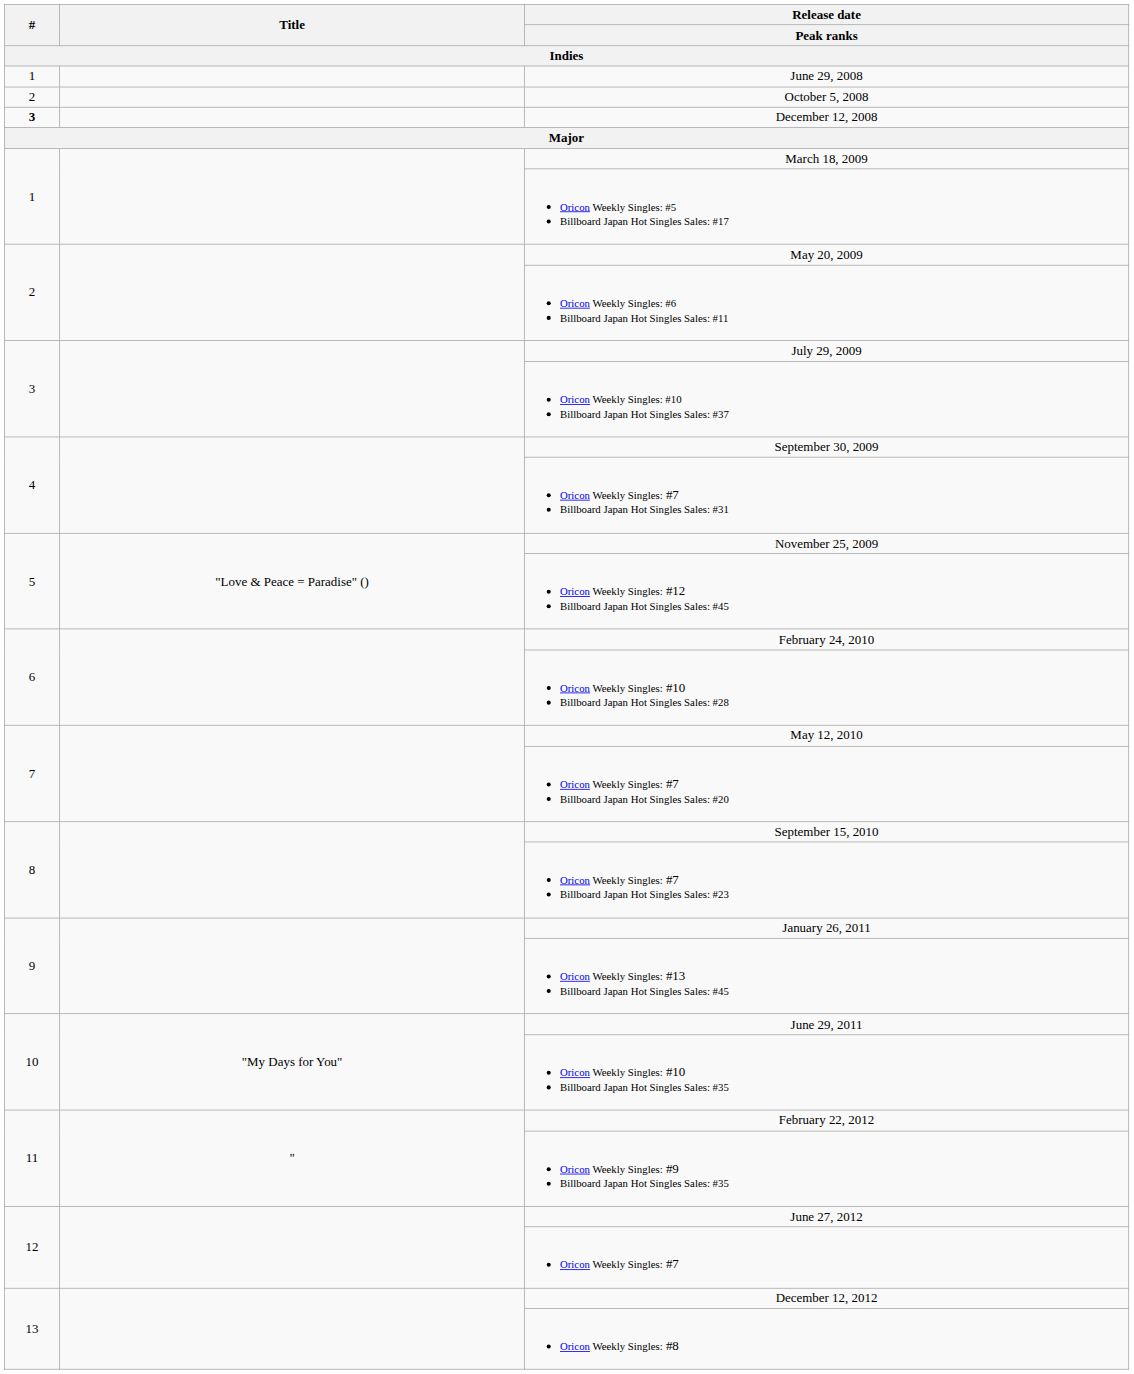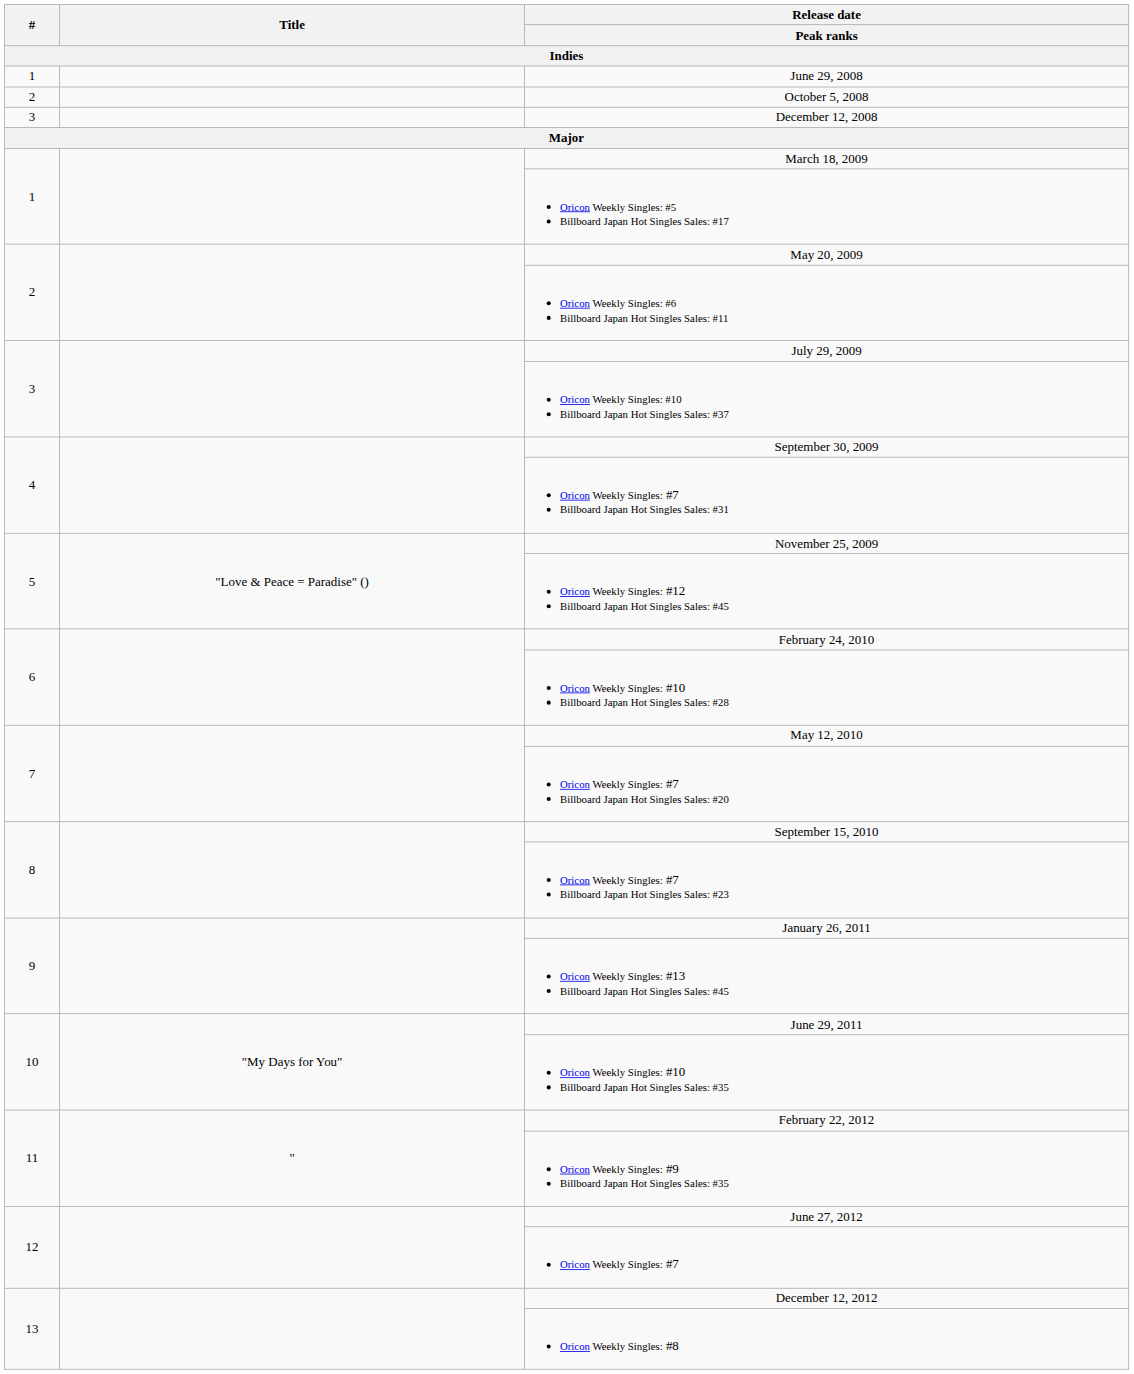(32, 117) bold -> (32, 117) normal
